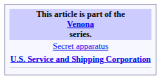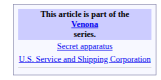(81, 59) bold -> (85, 59) normal
